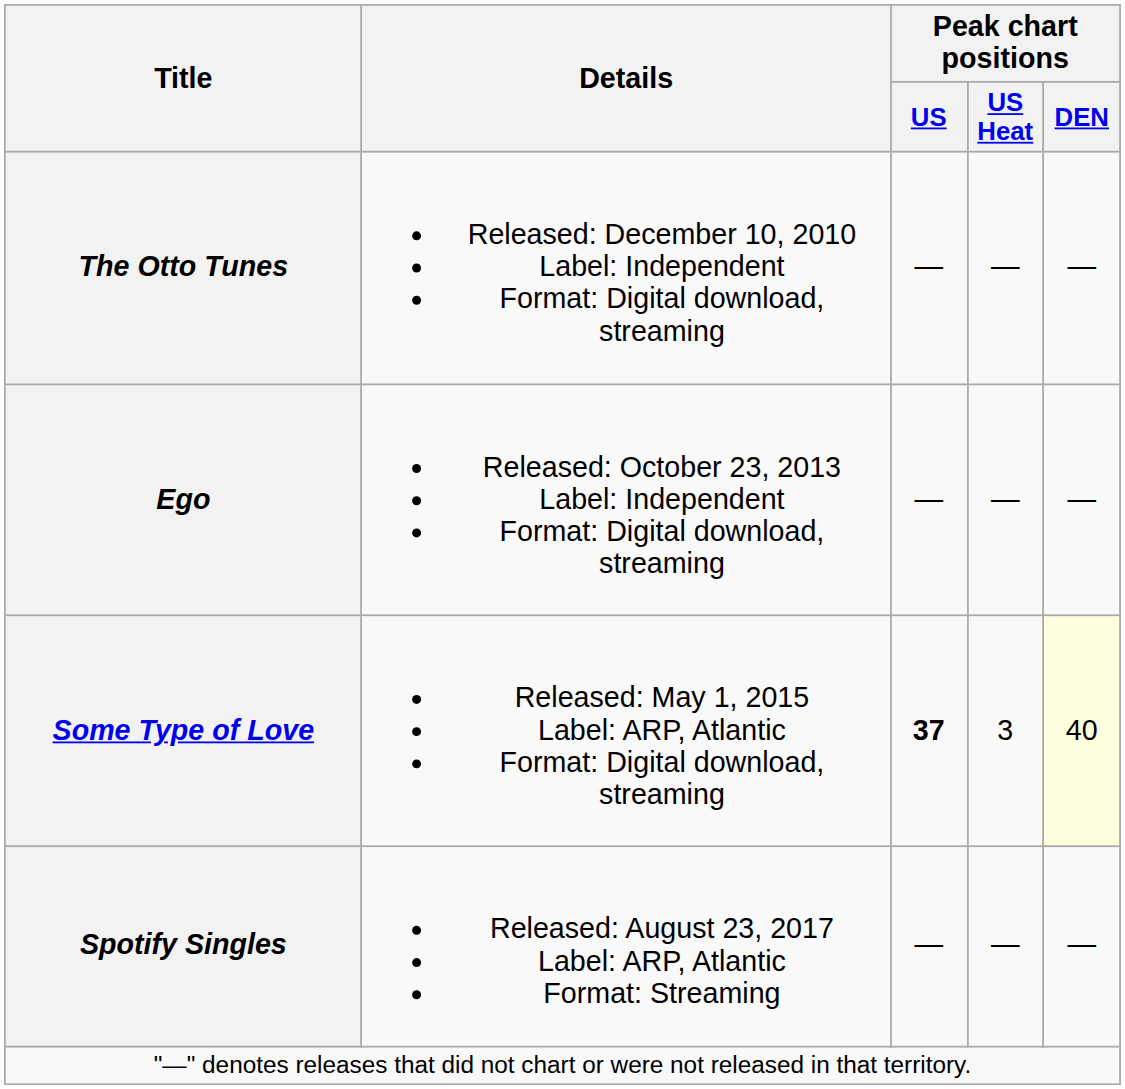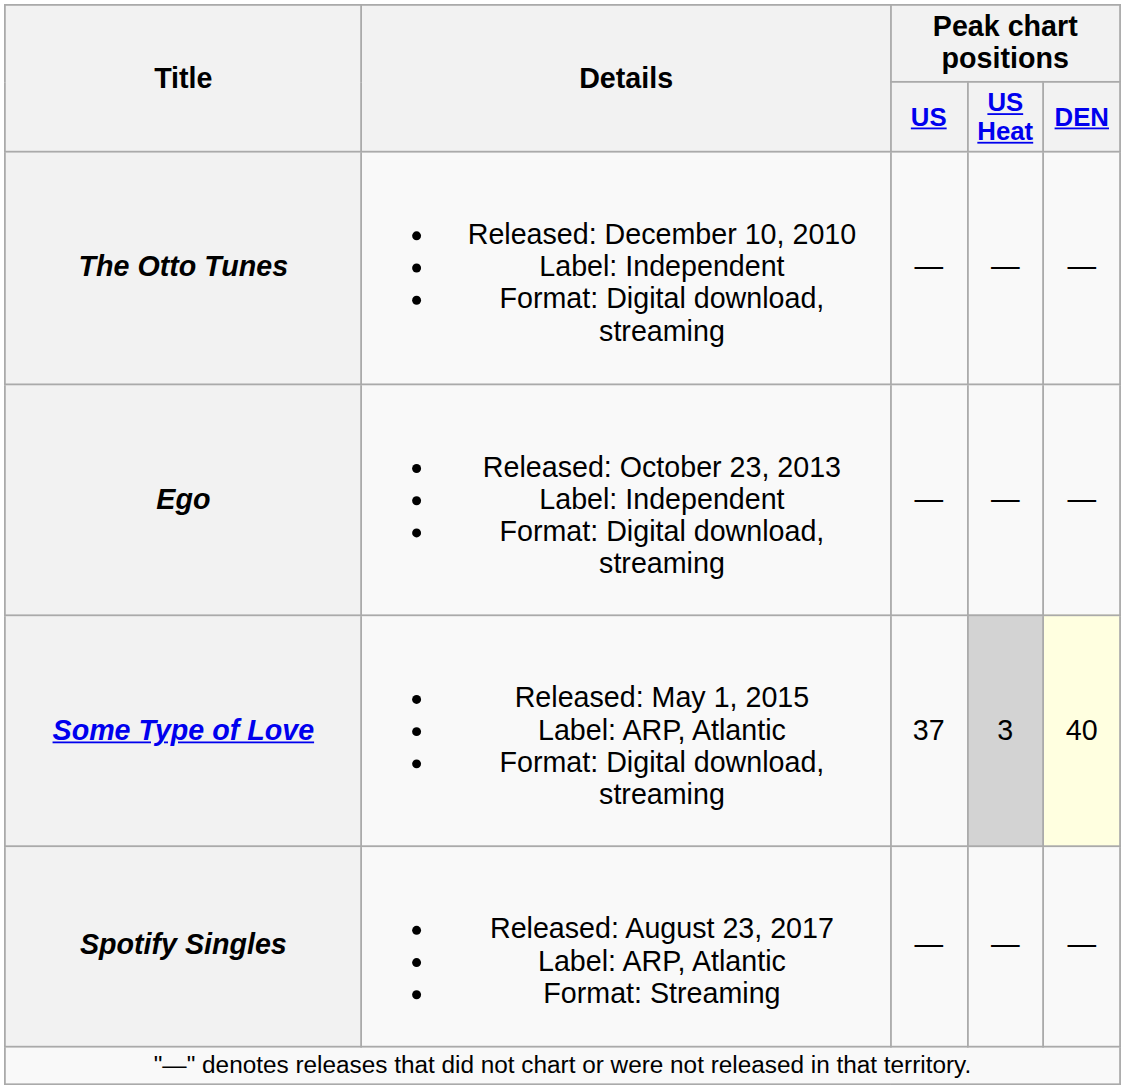(929, 730) bold -> (929, 730) normal
(1005, 730) no background -> (1005, 730) lightgrey background
